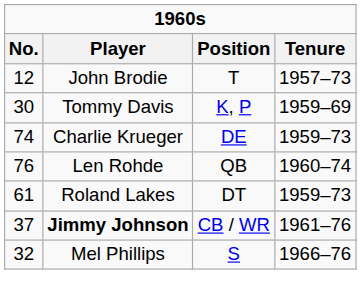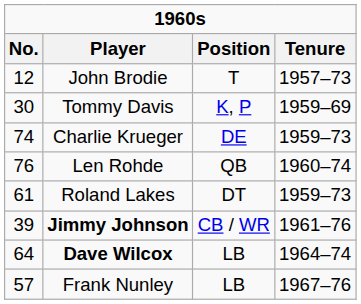(24, 225) 37 -> (24, 225) 39
+ row: (118, 254)
- row: (118, 254)
+ row: (118, 284)
